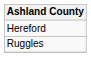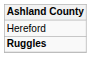(25, 44) normal -> (27, 44) bold
